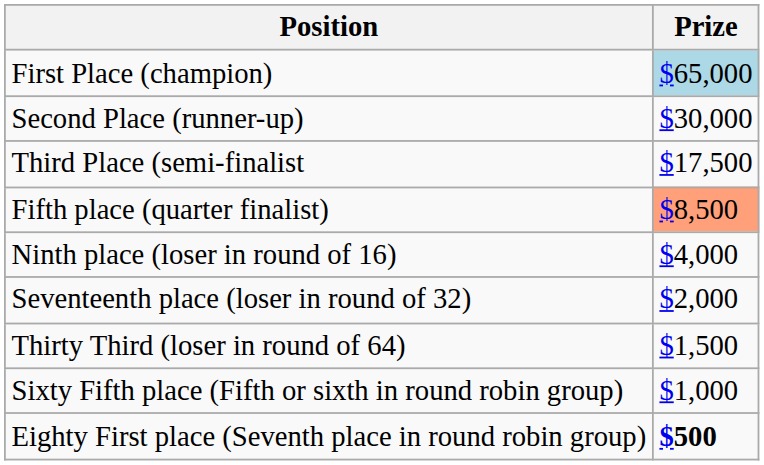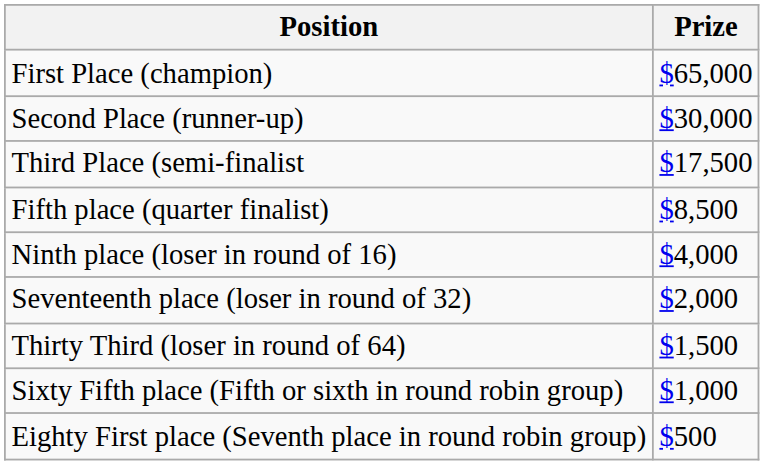(706, 72) lightblue background -> (706, 72) no background
(699, 208) lightsalmon background -> (699, 208) no background
(688, 436) bold -> (688, 436) normal
